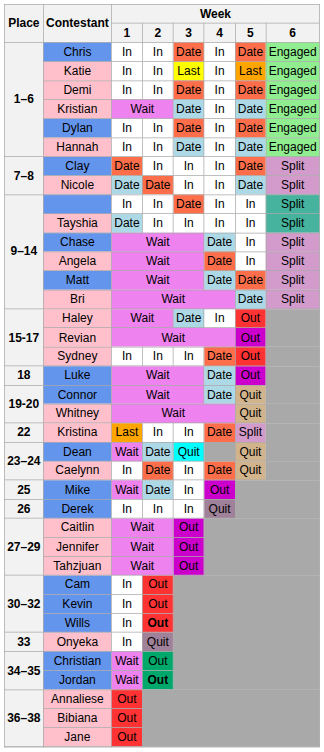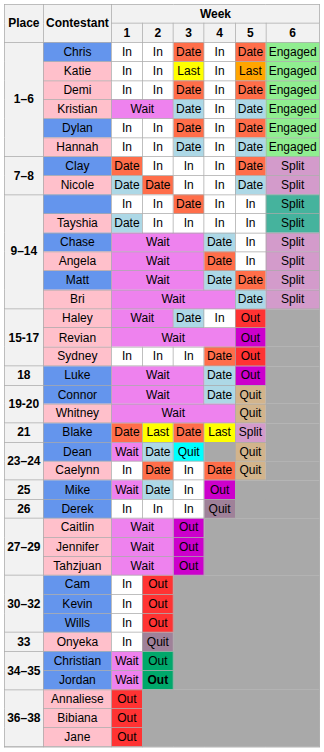+ row: (24, 432)
- row: (24, 432)
(158, 623) bold -> (158, 623) normal
